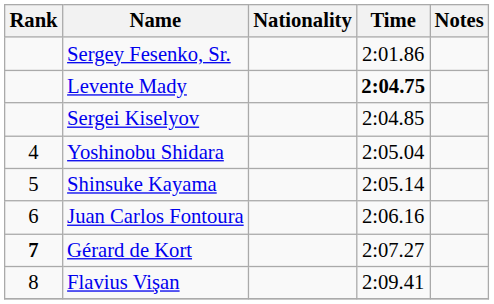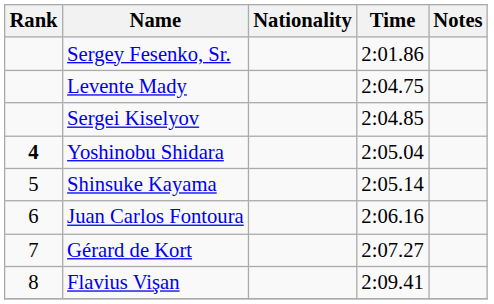(393, 86) bold -> (393, 86) normal
(33, 151) normal -> (33, 151) bold
(33, 250) bold -> (33, 250) normal
